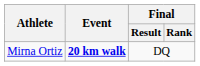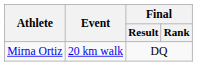(97, 51) bold -> (95, 51) normal
